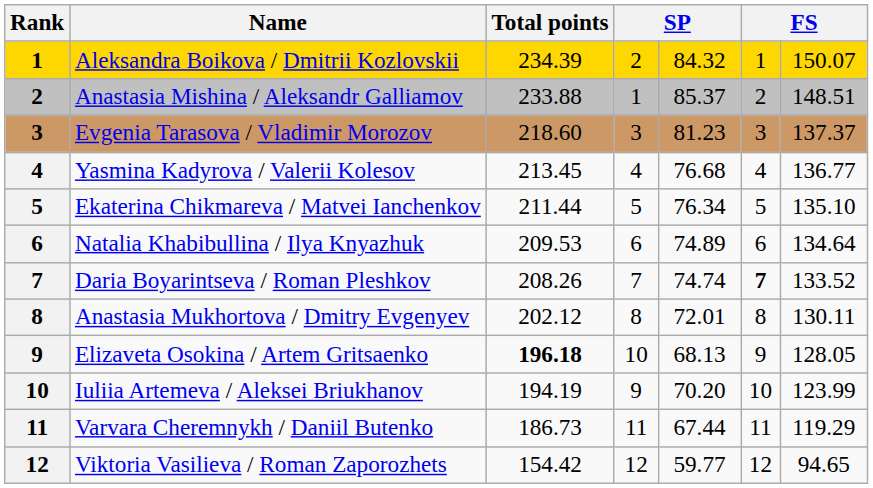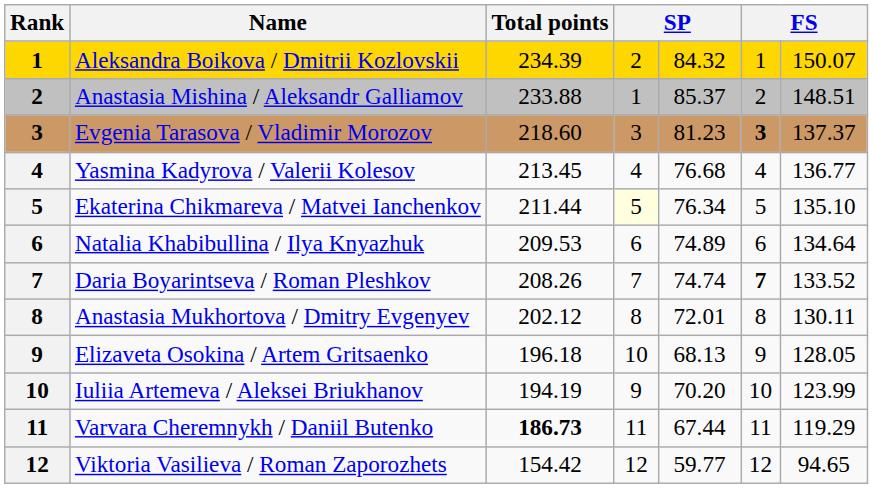(760, 133) normal -> (760, 133) bold
(636, 206) no background -> (636, 206) lightyellow background
(550, 354) bold -> (550, 354) normal
(550, 427) normal -> (550, 427) bold
